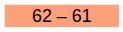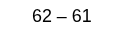(62, 15) lightsalmon background -> (62, 15) no background
